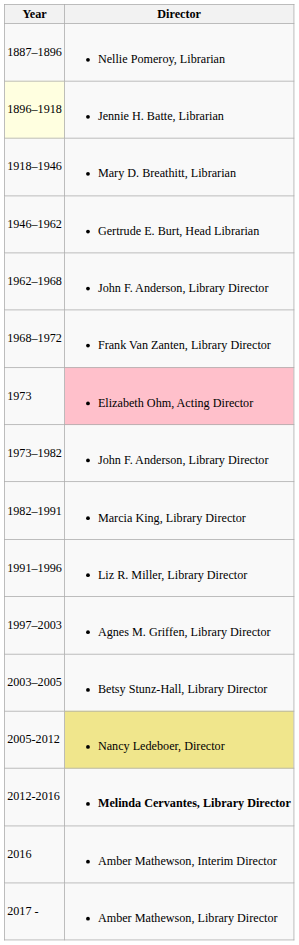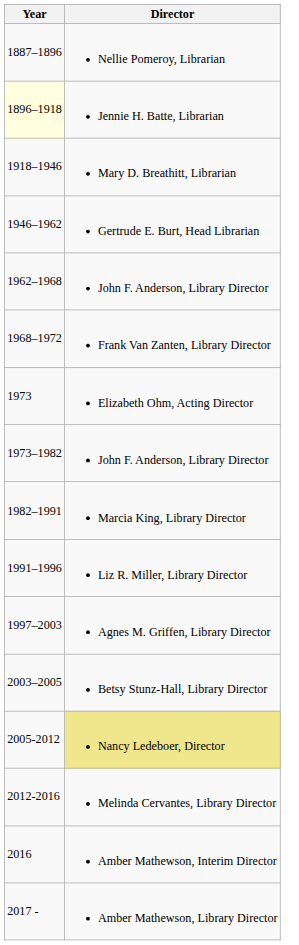(179, 403) pink background -> (173, 403) no background
(179, 804) bold -> (173, 804) normal
